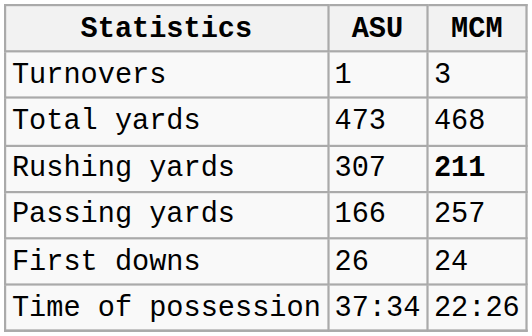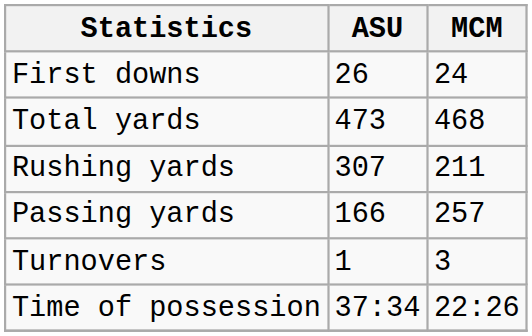rows swapped: (106, 261) <-> (89, 75)
(460, 168) bold -> (460, 168) normal
